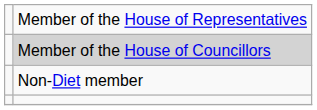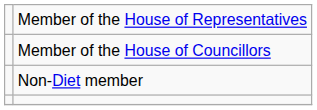(144, 50) lightgrey background -> (144, 50) no background
